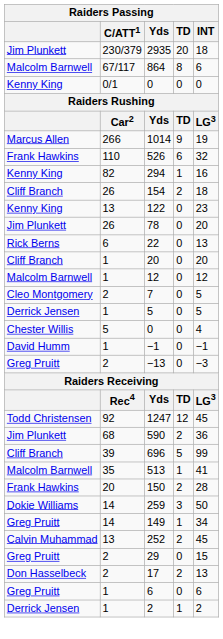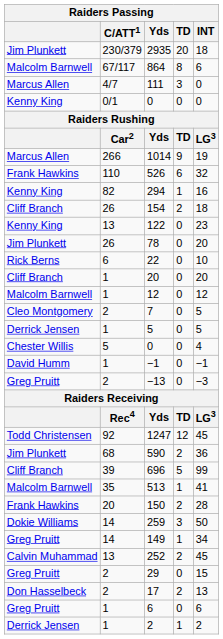+ row: (110, 85)
(202, 243) 13 -> (202, 260) 10
